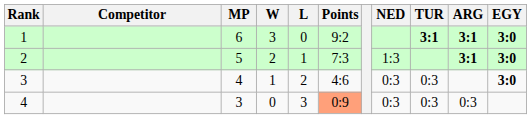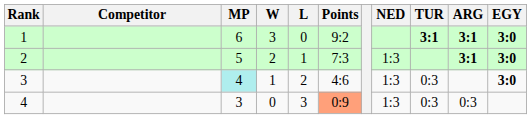(239, 80) no background -> (239, 80) paleturquoise background
(391, 80) 0:3 -> (391, 80) 1:3
(391, 102) 0:3 -> (391, 102) 1:3
